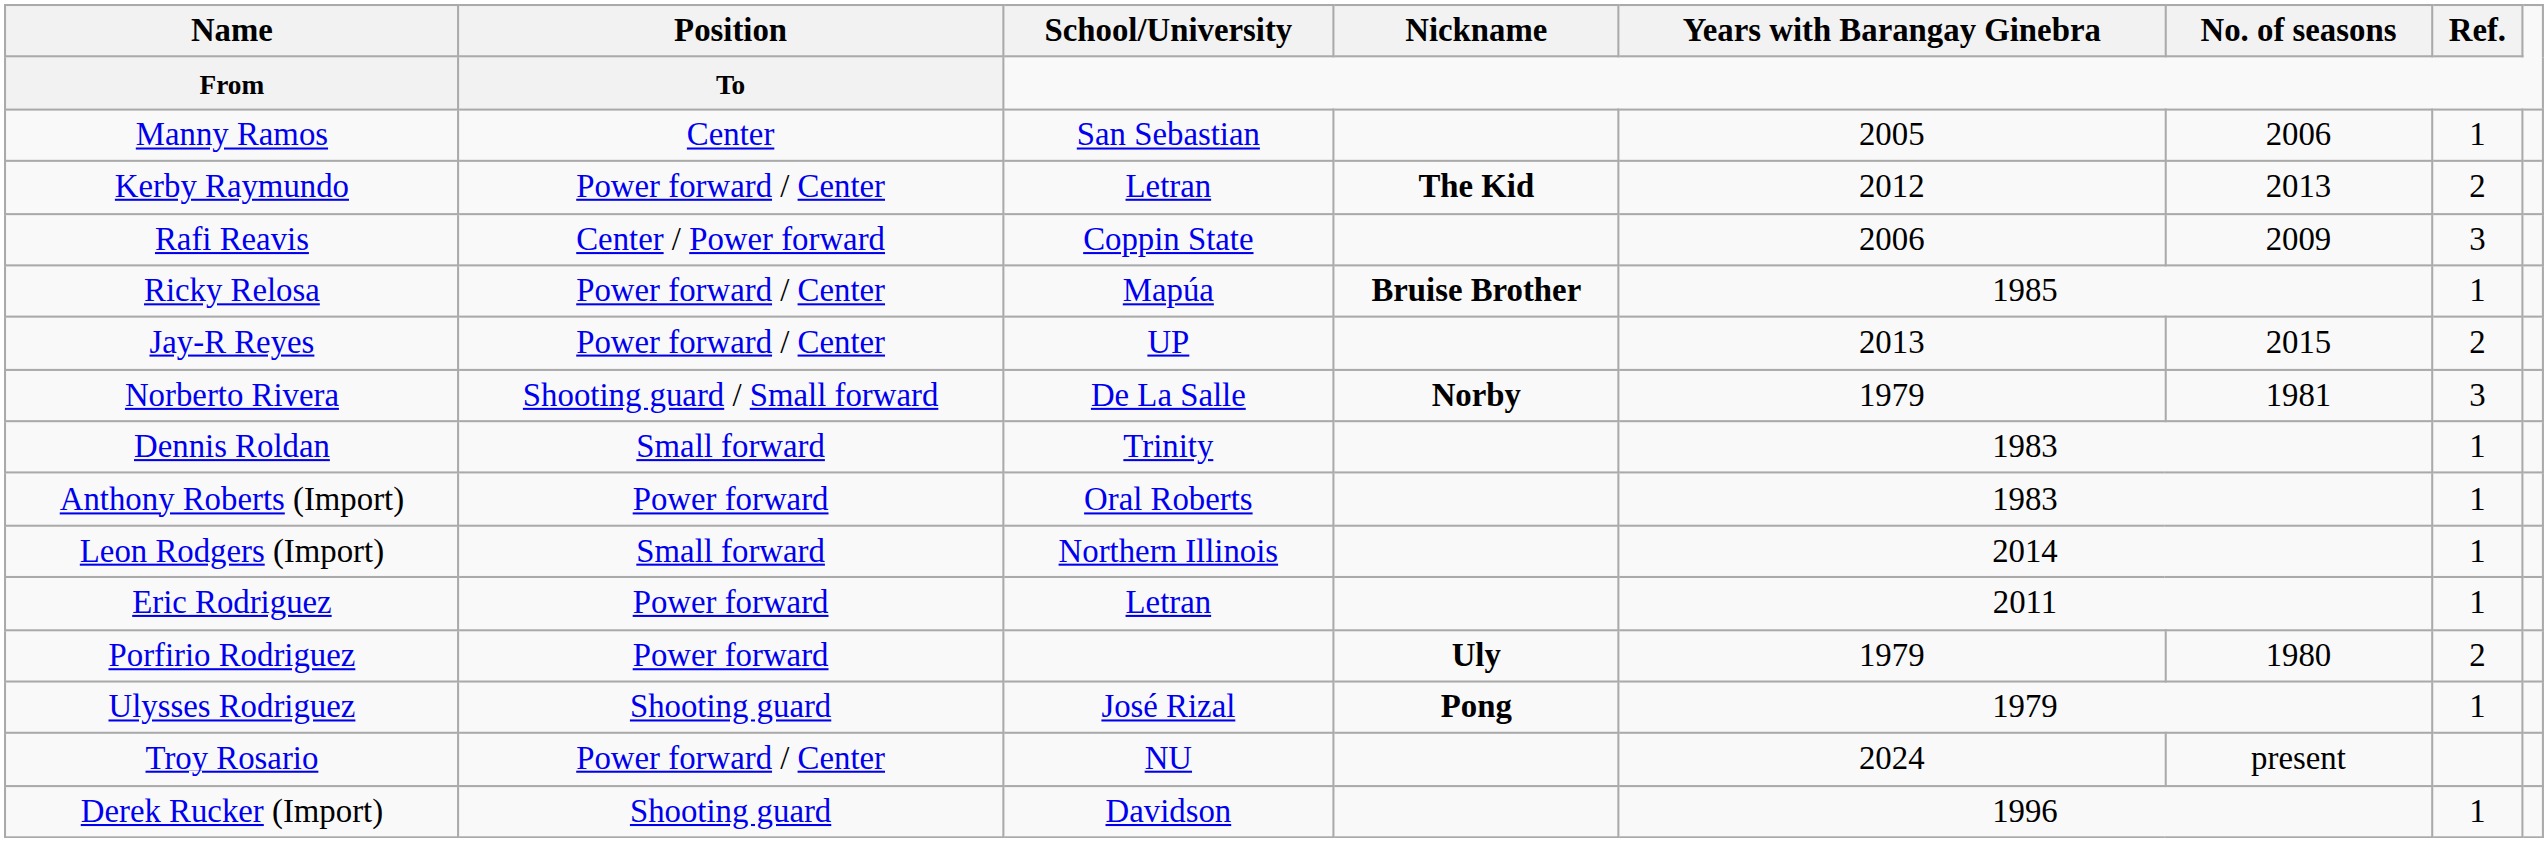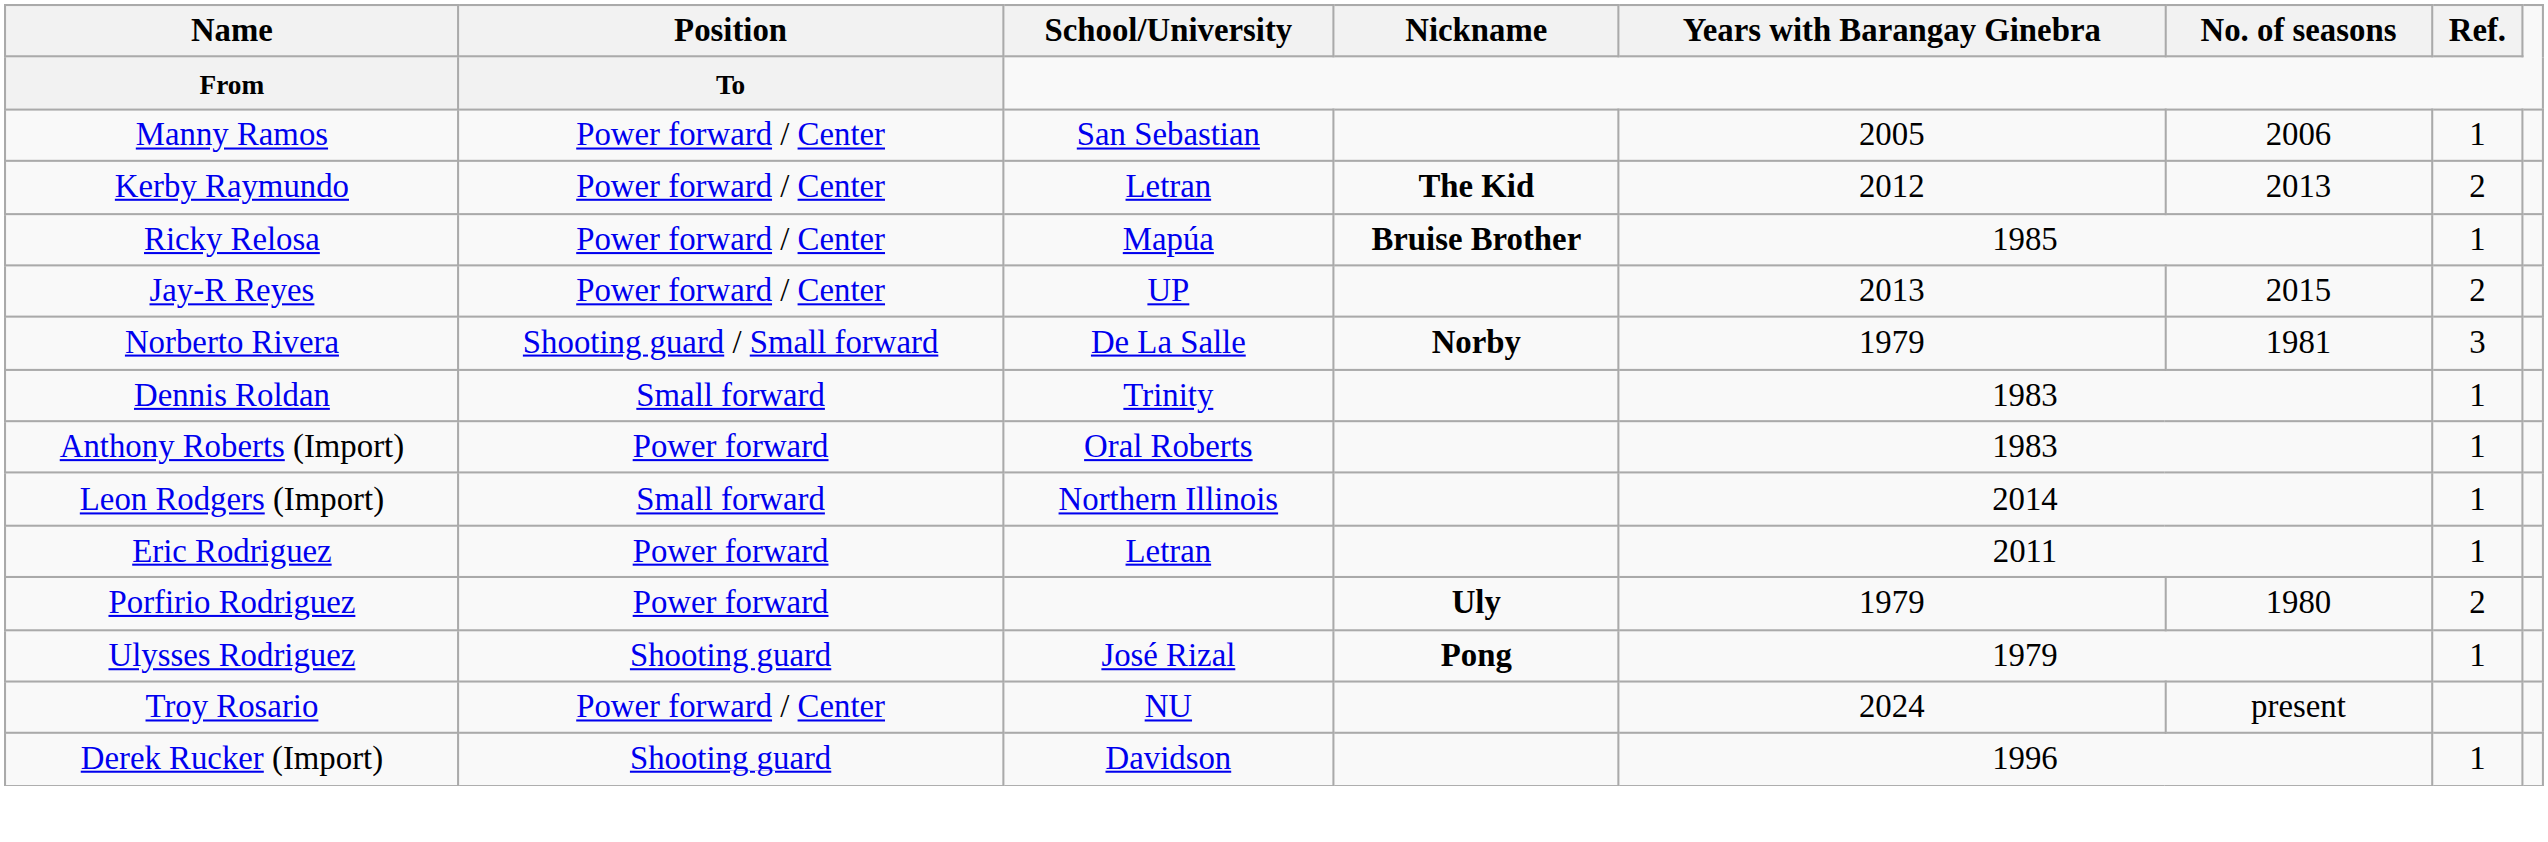(731, 134) Center -> (731, 134) Power forward / Center
- row: (232, 238)
